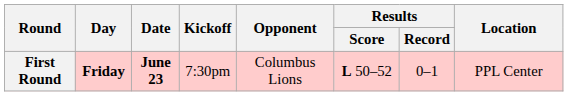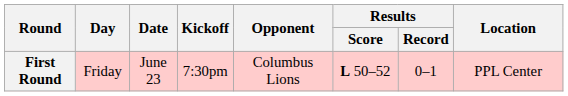(103, 71) bold -> (103, 71) normal
(156, 71) bold -> (153, 71) normal
